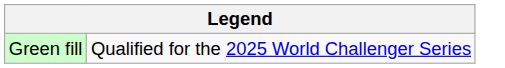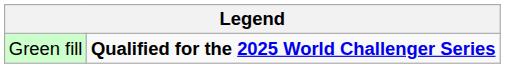(281, 48) normal -> (293, 48) bold
